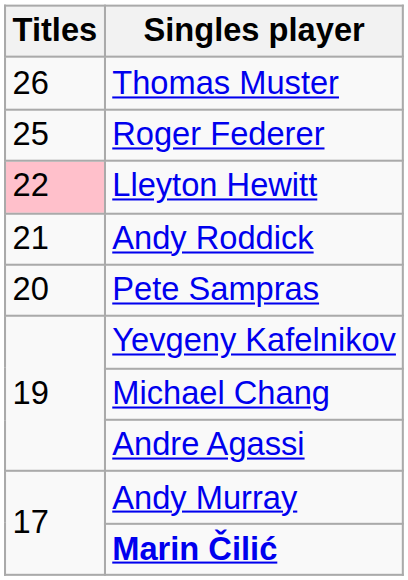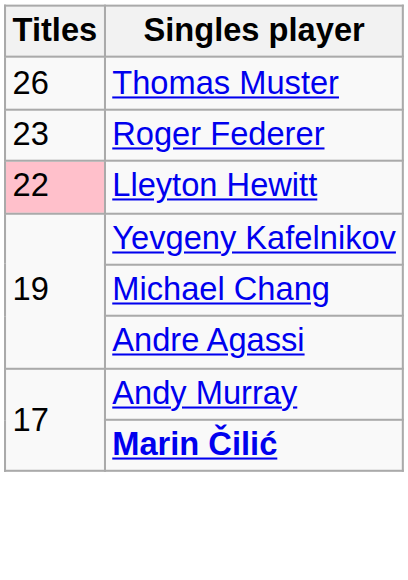(31, 134) 25 -> (31, 134) 23
- row: (213, 238)
- row: (216, 289)
